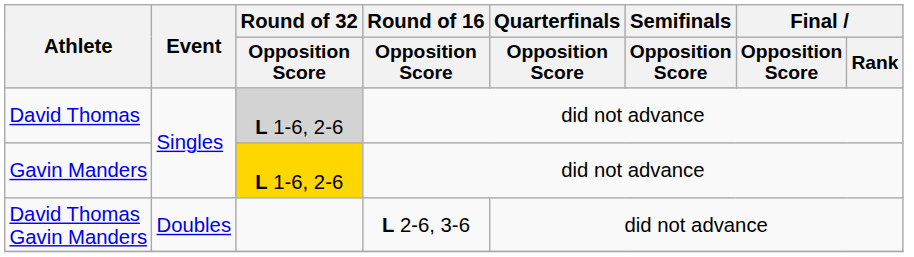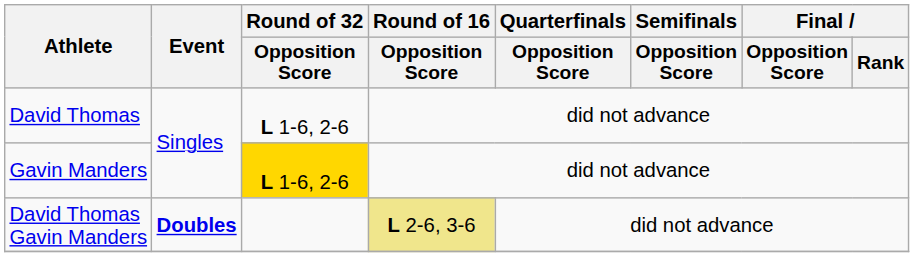(299, 127) lightgrey background -> (305, 127) no background
(194, 225) normal -> (197, 225) bold
(426, 225) no background -> (432, 225) khaki background
